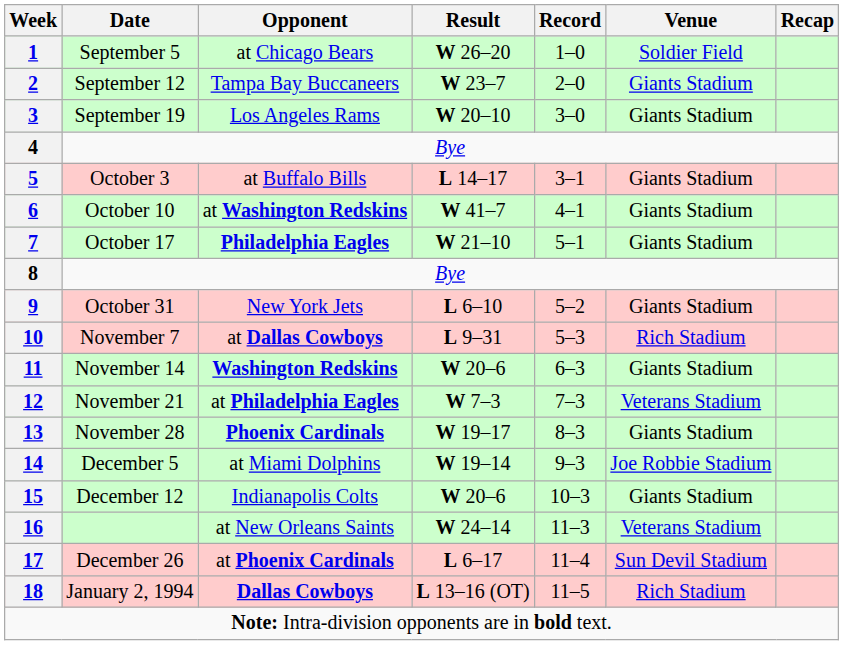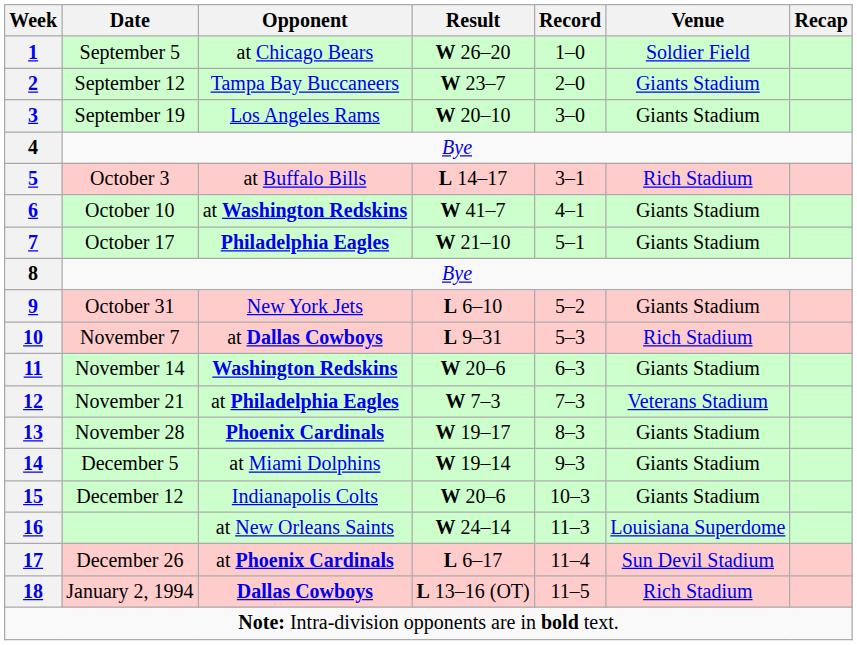(691, 178) Giants Stadium -> (698, 178) Rich Stadium
(691, 464) Joe Robbie Stadium -> (698, 464) Giants Stadium
(691, 527) Veterans Stadium -> (698, 527) Louisiana Superdome
